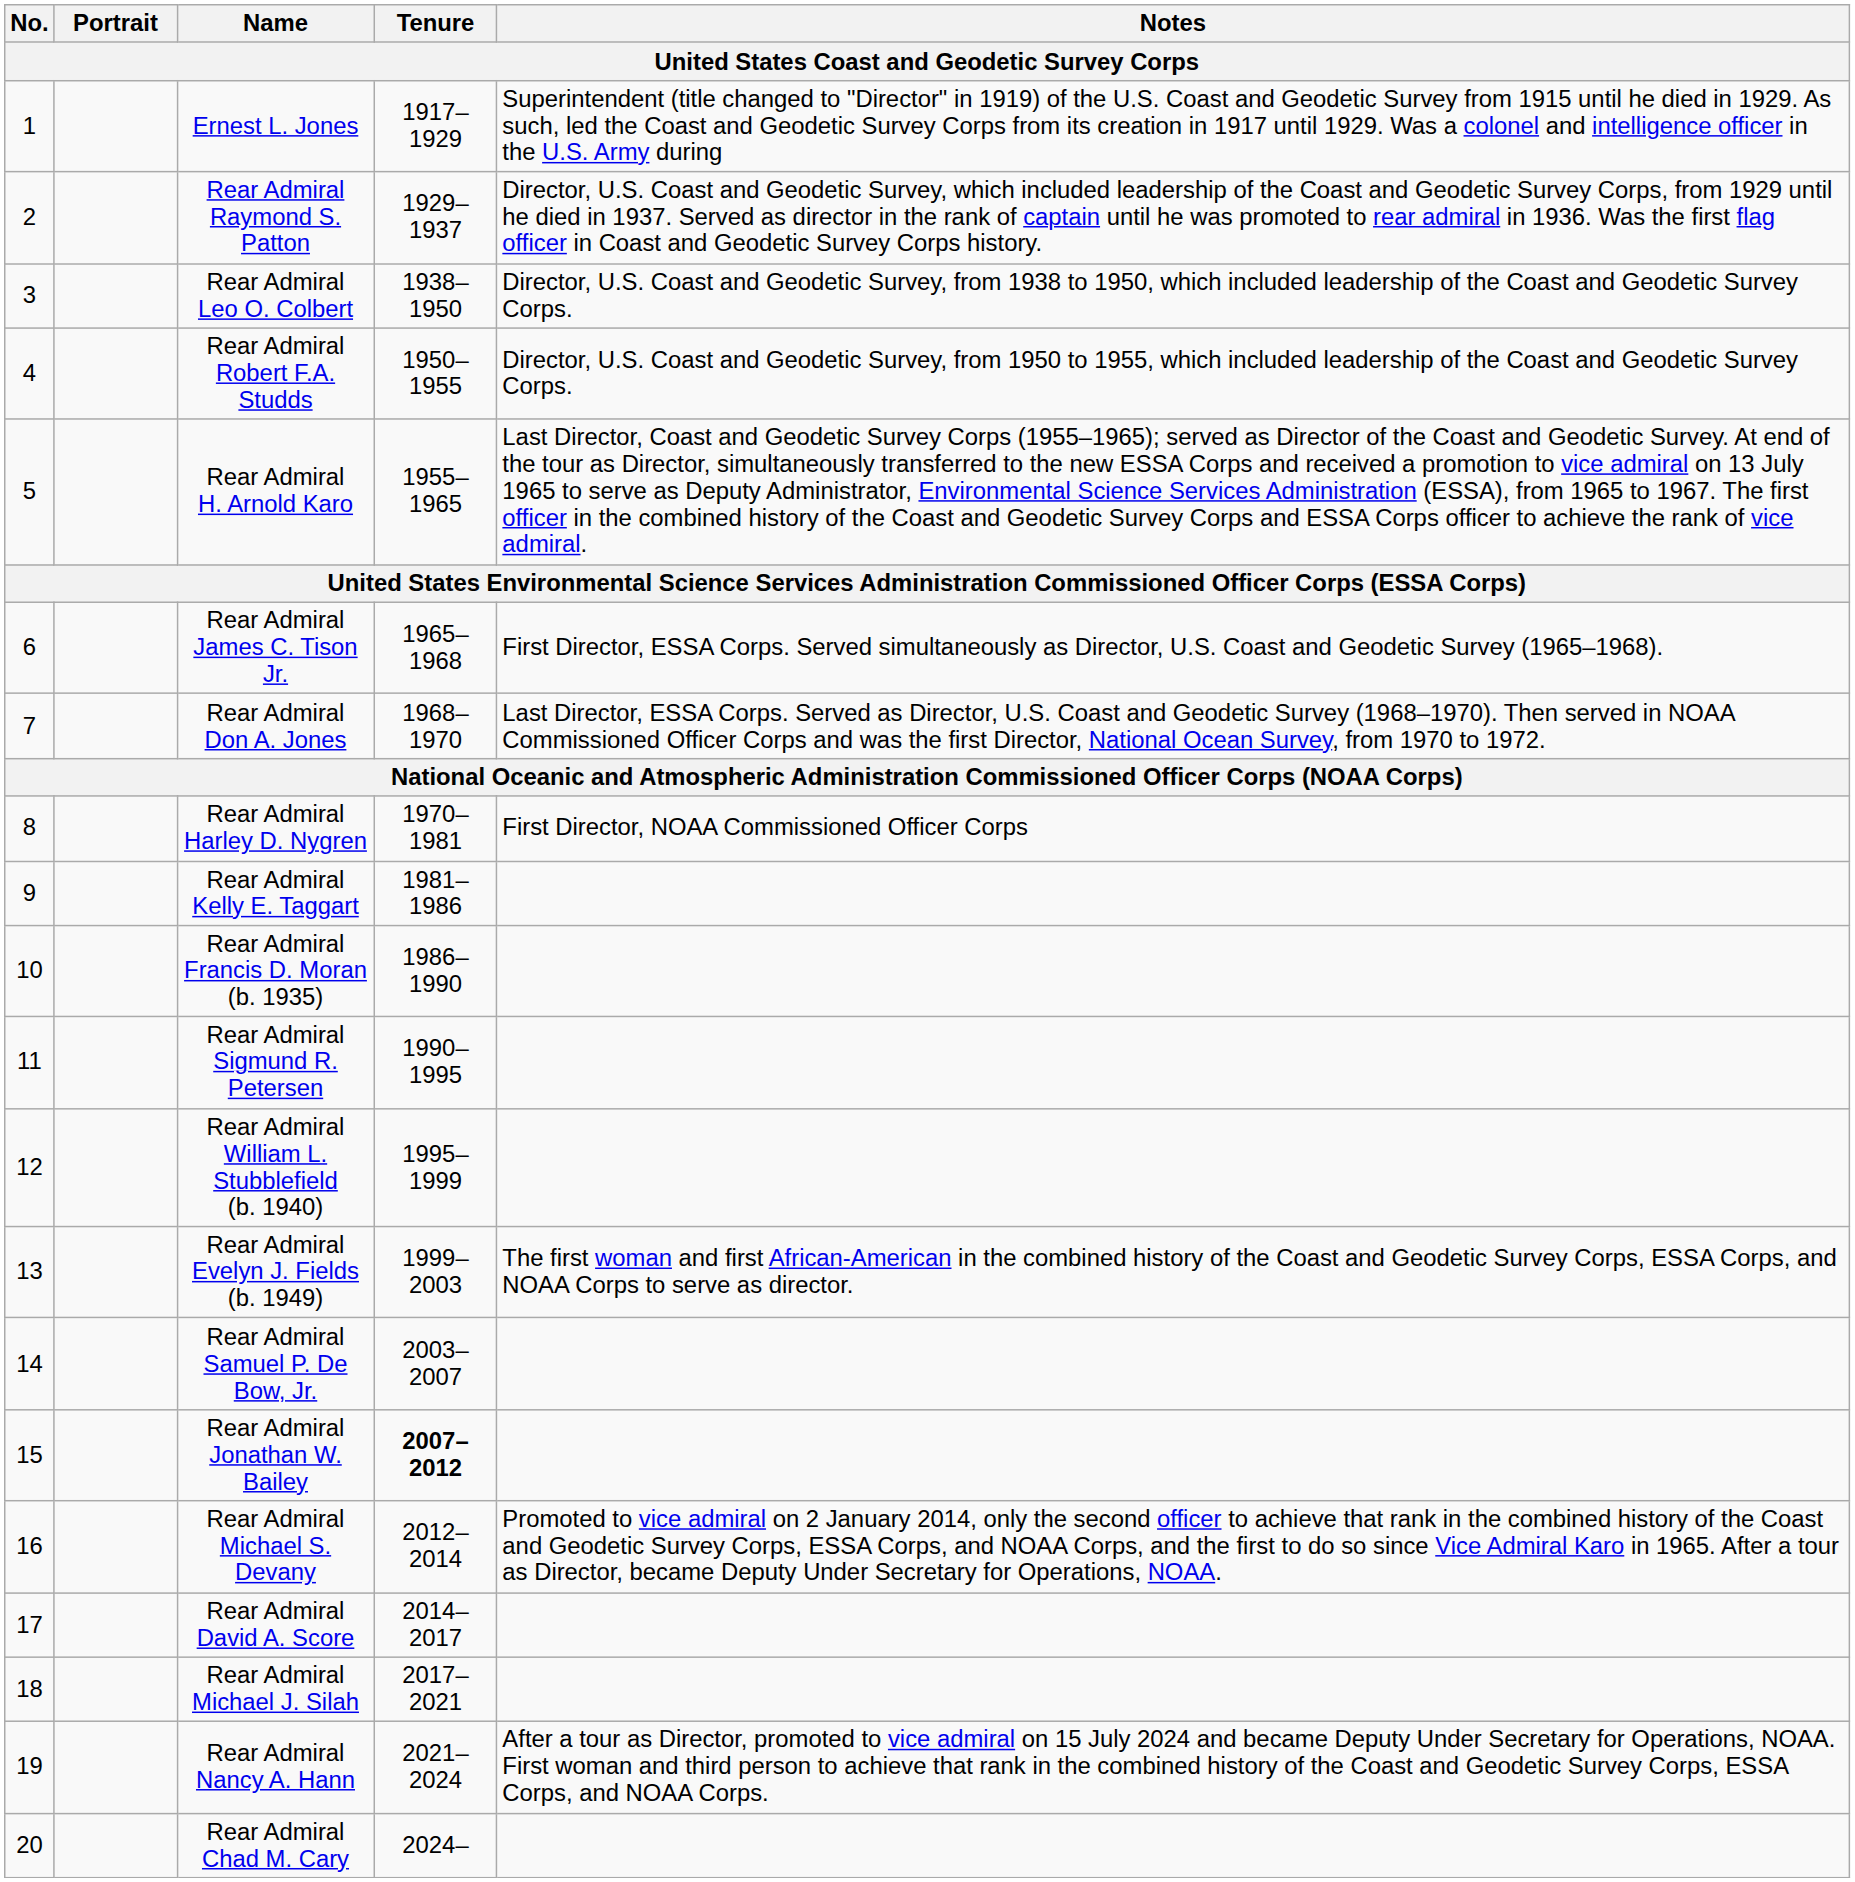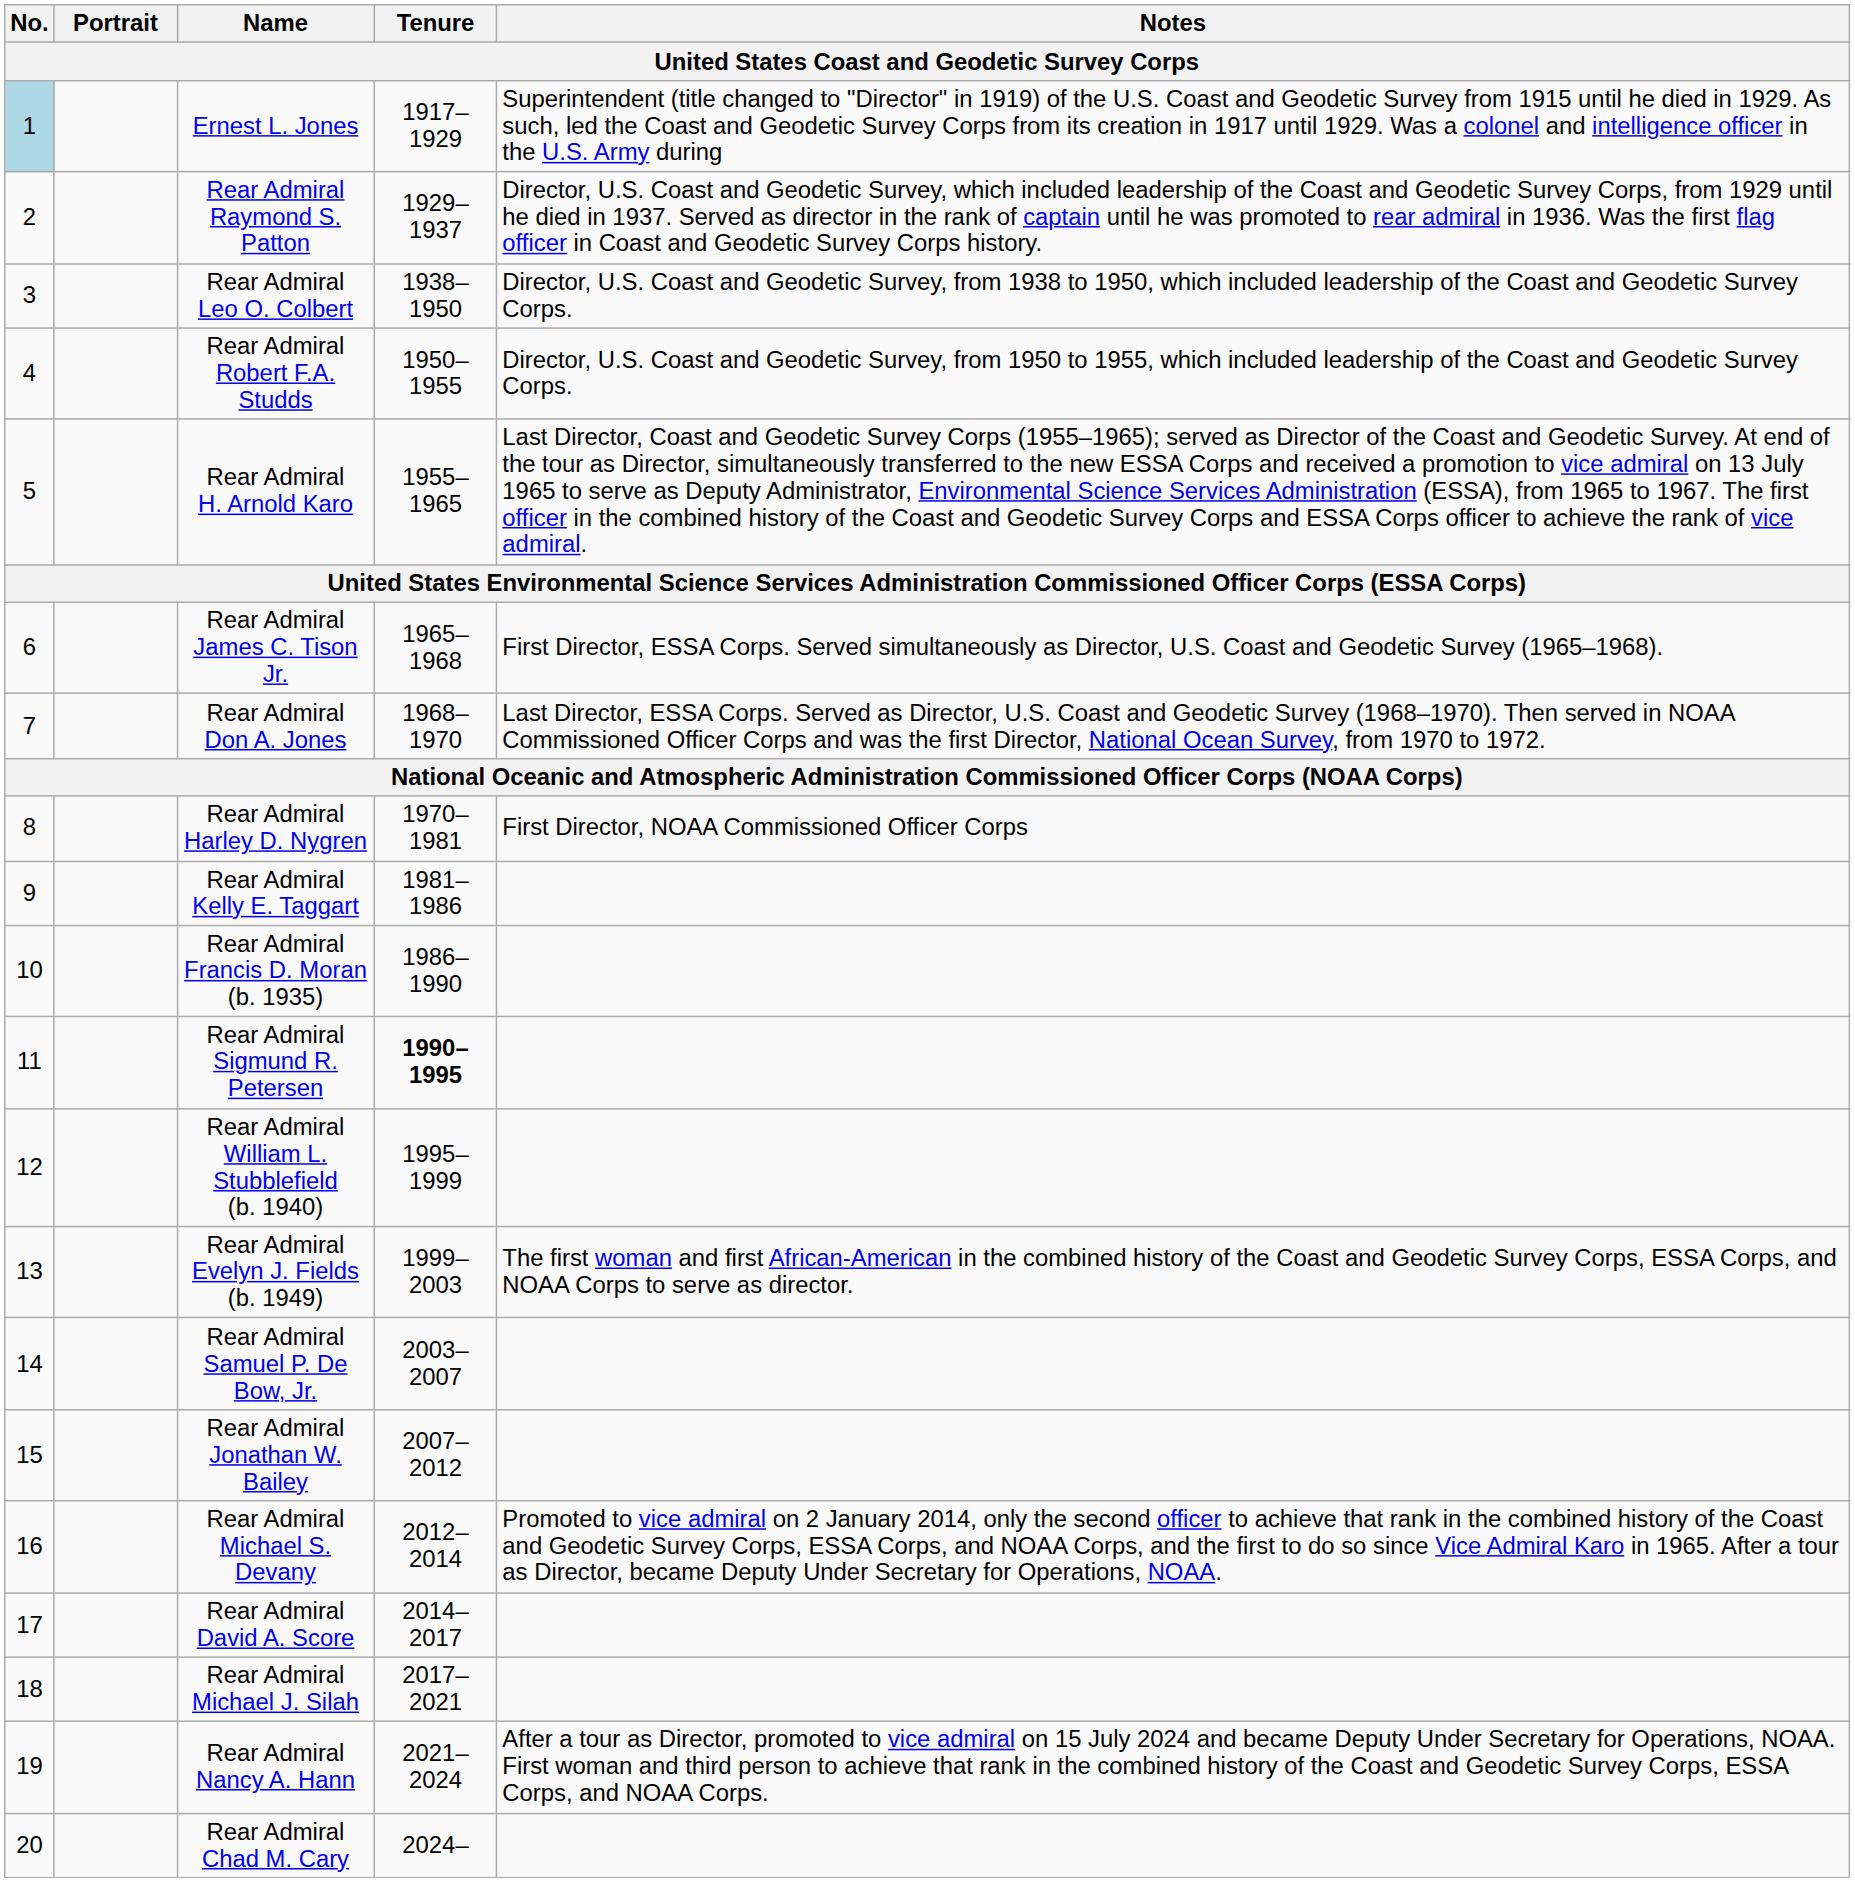(29, 125) no background -> (29, 125) lightblue background
(435, 1062) normal -> (435, 1062) bold
(435, 1454) bold -> (435, 1454) normal
